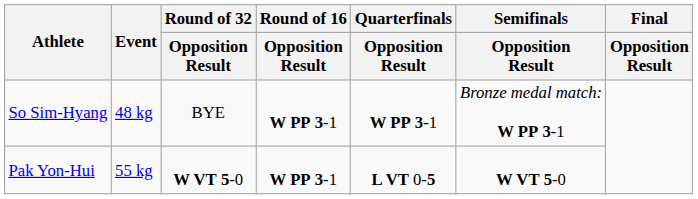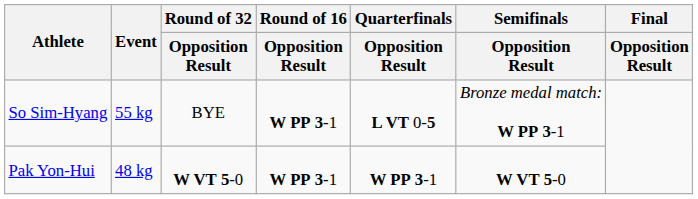(134, 113) 48 kg -> (134, 113) 55 kg
(403, 123) W PP 3-1 -> (403, 123) L VT 0-5
(134, 170) 55 kg -> (134, 170) 48 kg
(403, 180) L VT 0-5 -> (403, 180) W PP 3-1
